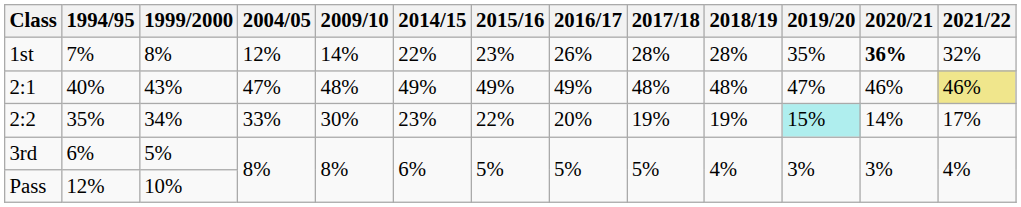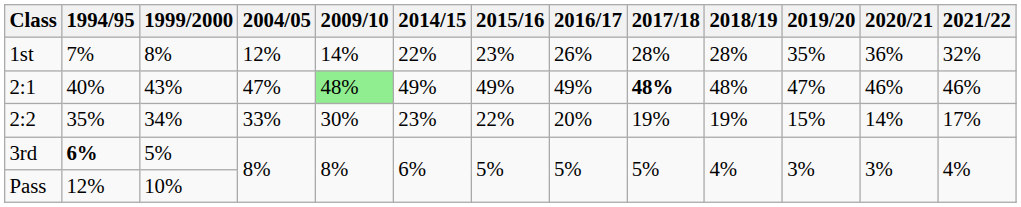(886, 53) bold -> (884, 53) normal
(340, 86) no background -> (340, 86) lightgreen background
(651, 86) normal -> (652, 86) bold
(962, 86) khaki background -> (962, 86) no background
(806, 119) paleturquoise background -> (806, 119) no background
(80, 152) normal -> (82, 152) bold
